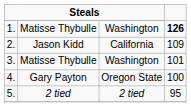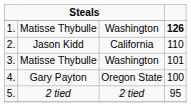(175, 45) 109 -> (175, 45) 110
